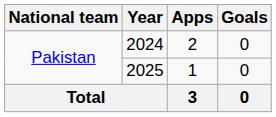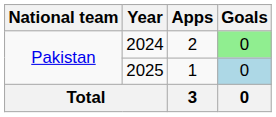(245, 44) no background -> (245, 44) lightgreen background
(245, 71) no background -> (245, 71) lightblue background
